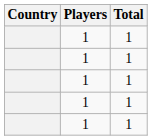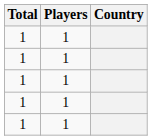columns swapped: (32, 15) <-> (129, 15)
